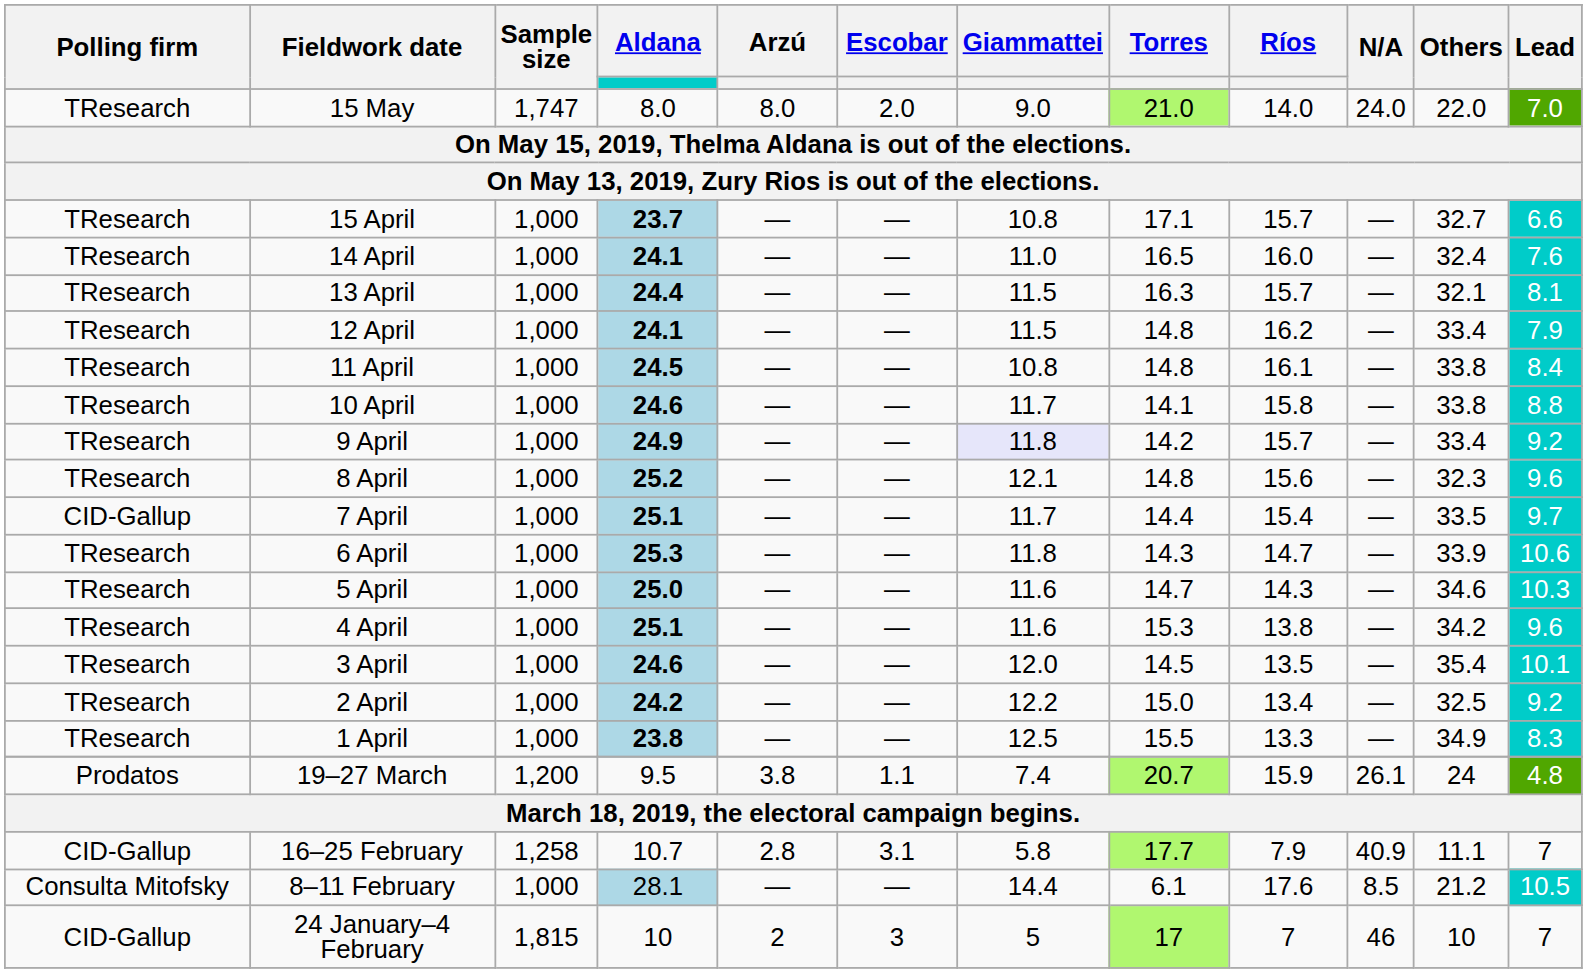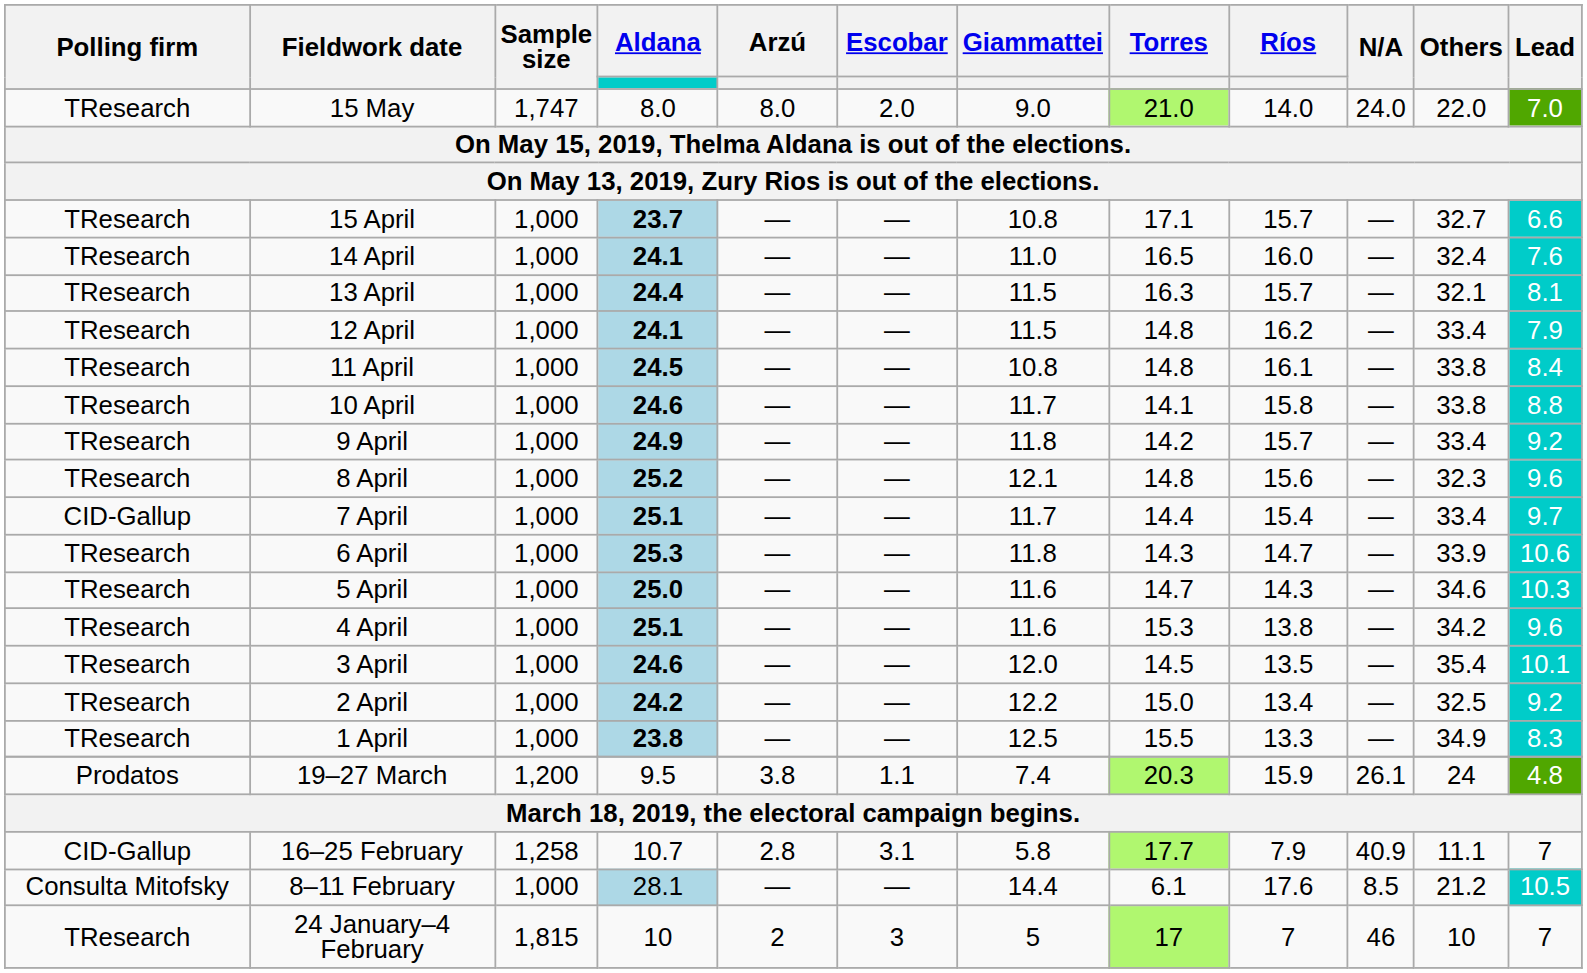(1033, 442) lavender background -> (1033, 442) no background
(1461, 516) 33.5 -> (1461, 516) 33.4
(1169, 776) 20.7 -> (1169, 776) 20.3
(127, 937) CID-Gallup -> (127, 937) TResearch
